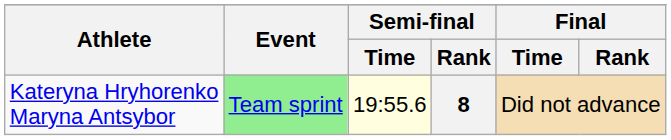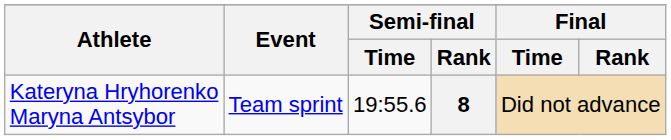(286, 104) lightgreen background -> (286, 104) no background
(390, 104) lightyellow background -> (390, 104) no background
